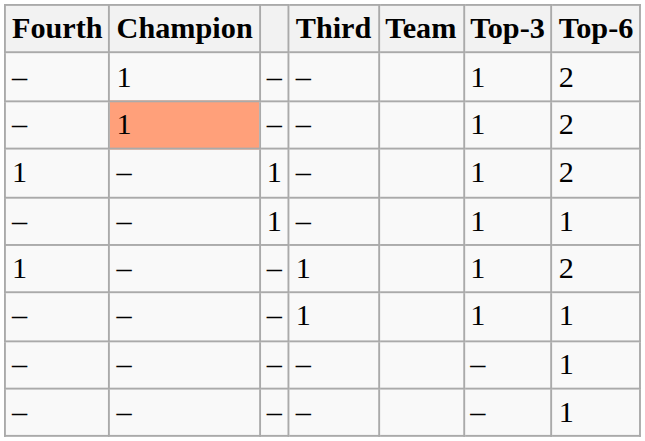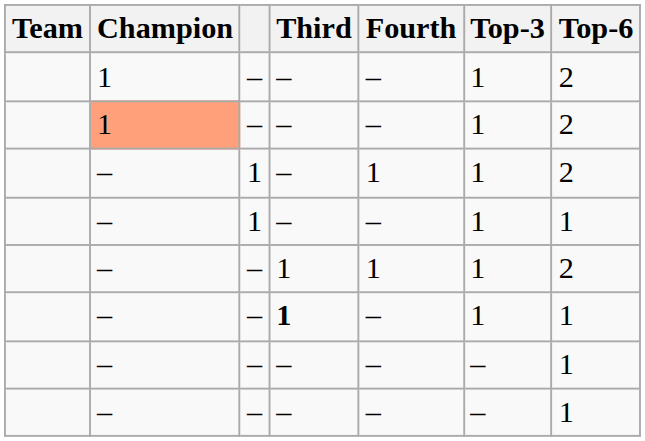columns swapped: (421, 28) <-> (57, 28)
(303, 316) normal -> (284, 316) bold
